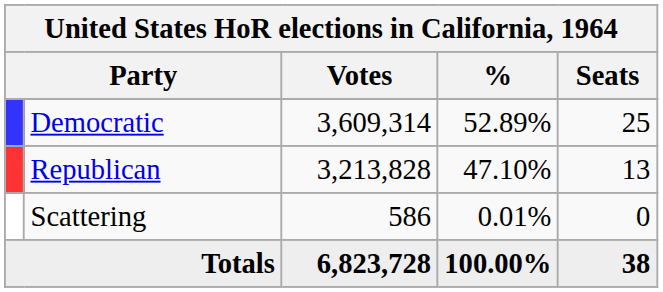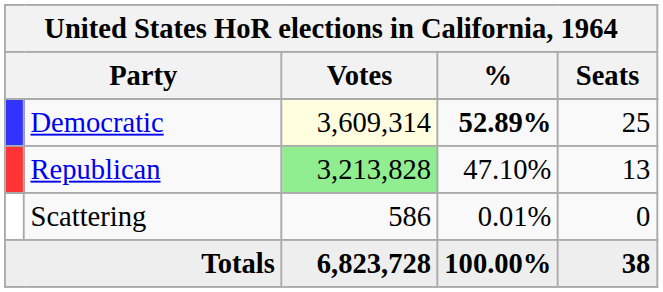(374, 122) no background -> (374, 122) lightyellow background
(507, 122) normal -> (505, 122) bold
(374, 169) no background -> (374, 169) lightgreen background
